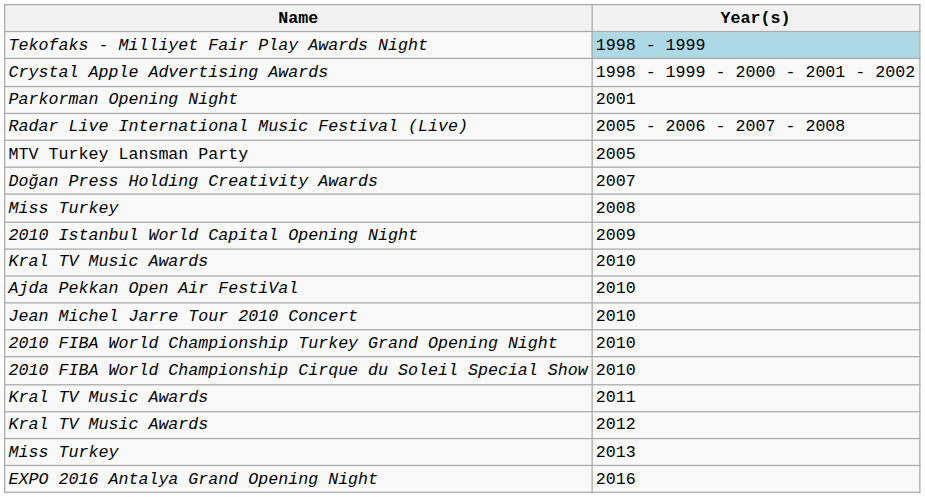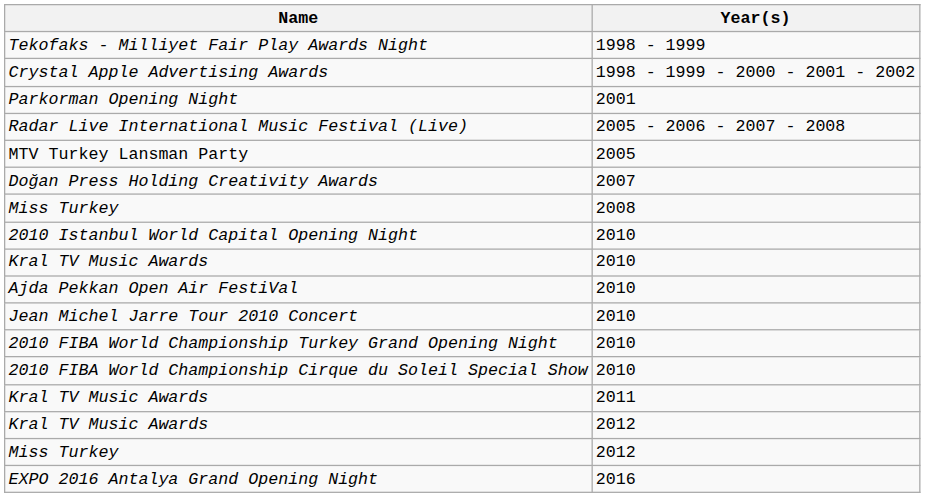(651, 45) lightblue background -> (651, 45) no background
(616, 235) 2009 -> (616, 235) 2010
(616, 452) 2013 -> (616, 452) 2012
